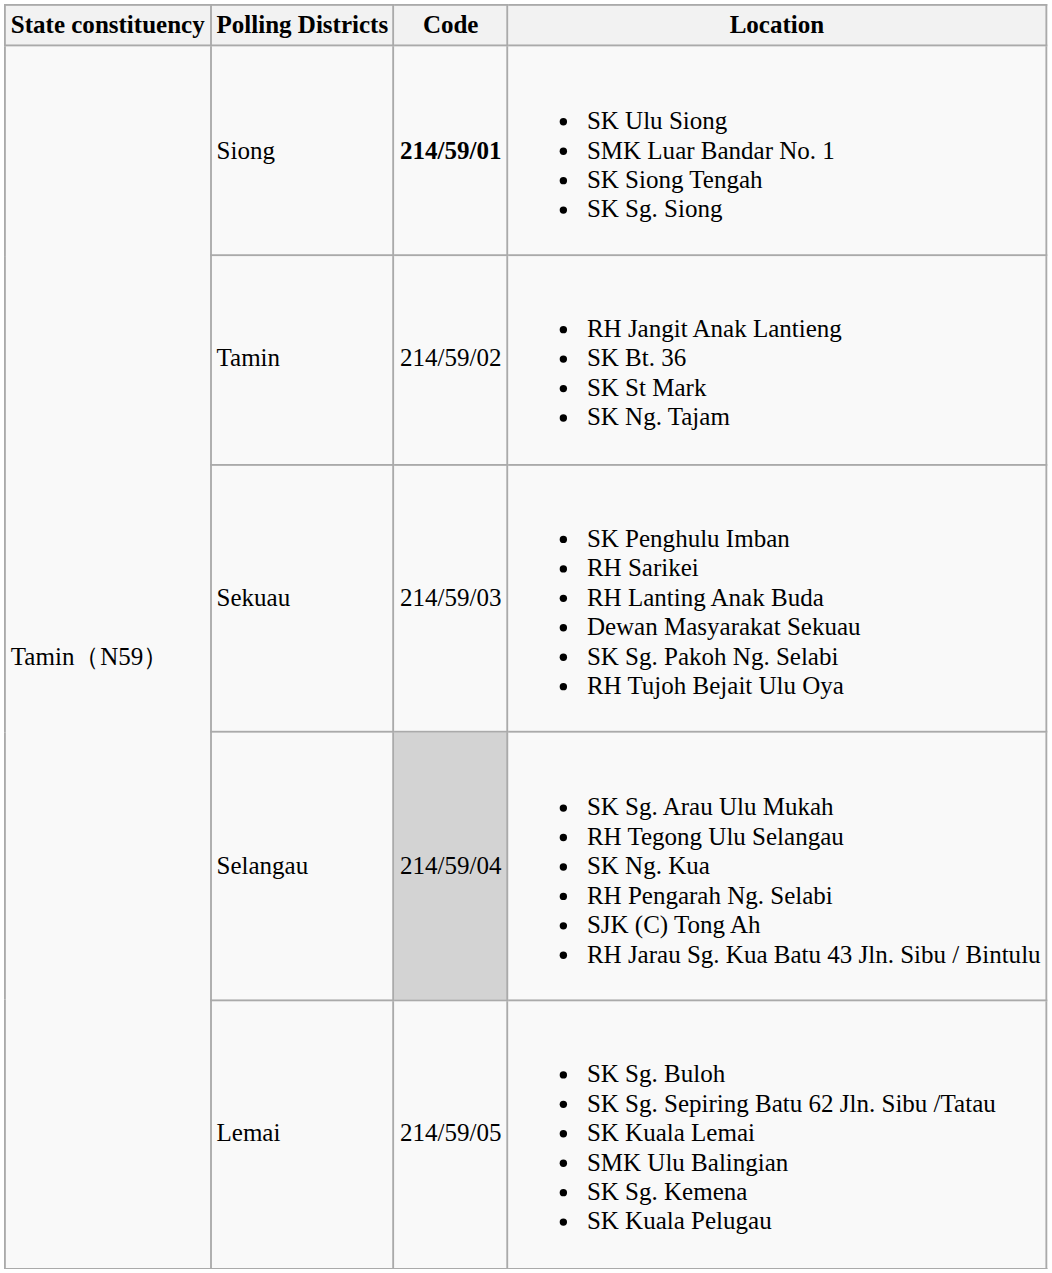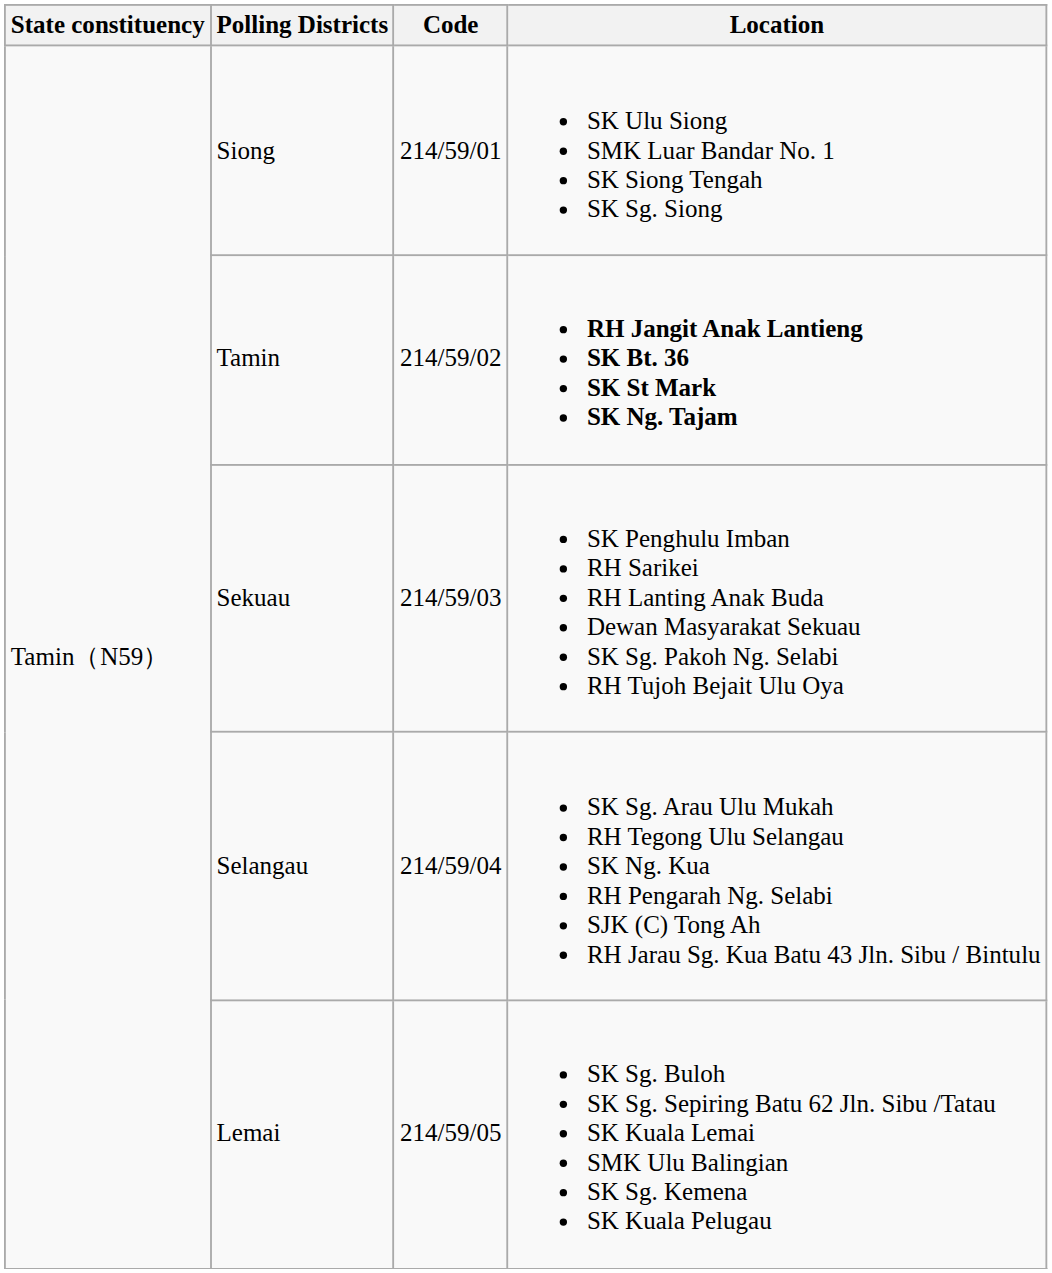(451, 149) bold -> (451, 149) normal
(777, 374) normal -> (777, 374) bold
(451, 865) lightgrey background -> (451, 865) no background
